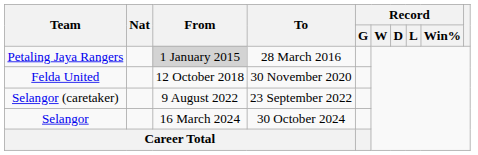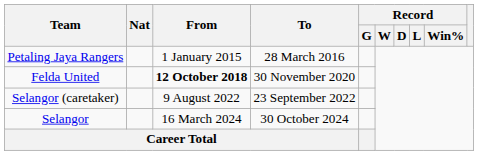(200, 56) lightgrey background -> (202, 56) no background
(200, 77) normal -> (202, 77) bold
